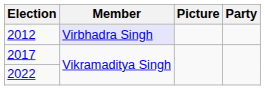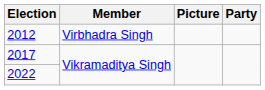(108, 34) lavender background -> (108, 34) no background
